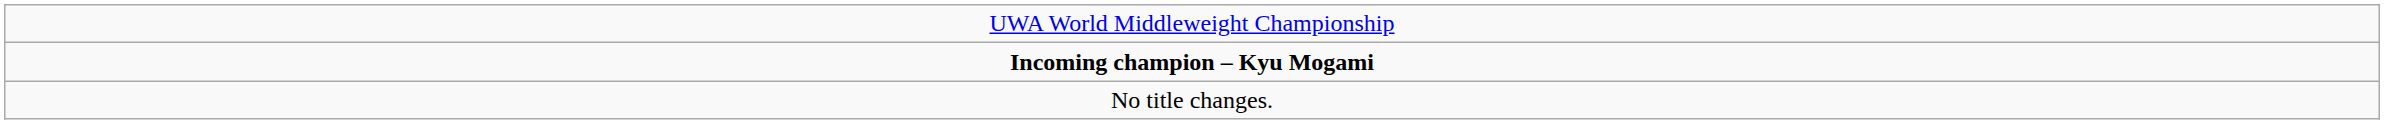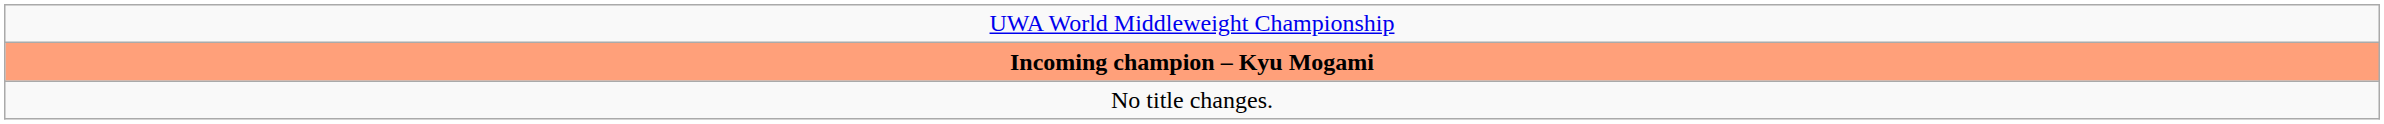(1192, 61) no background -> (1192, 61) lightsalmon background
